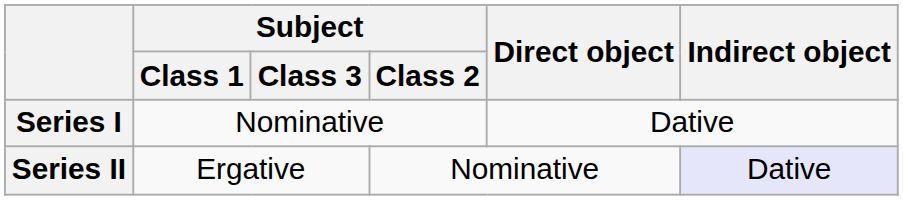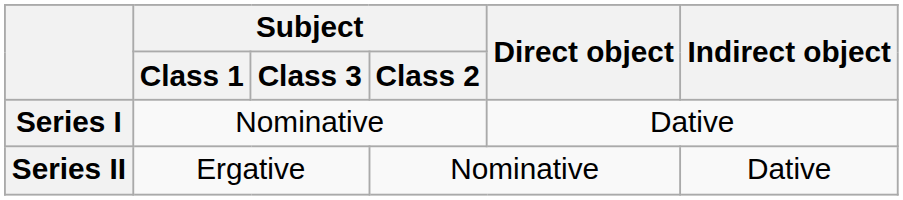(789, 169) lavender background -> (789, 169) no background
